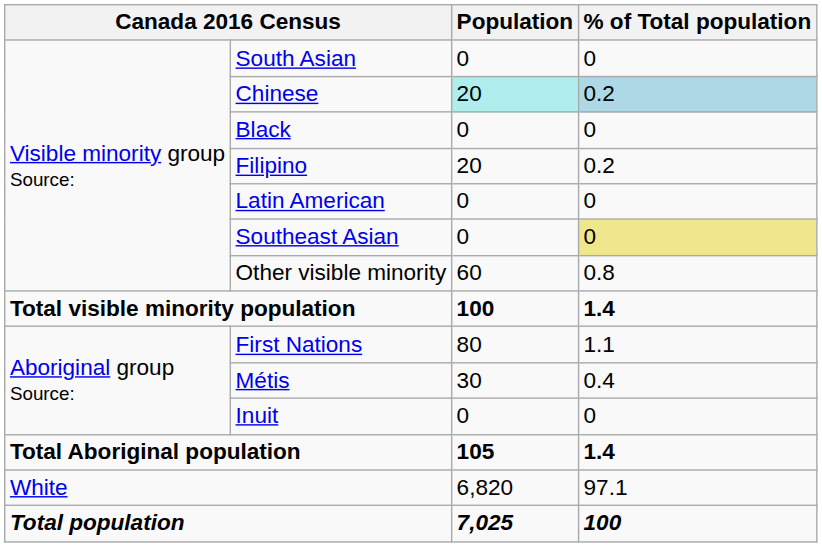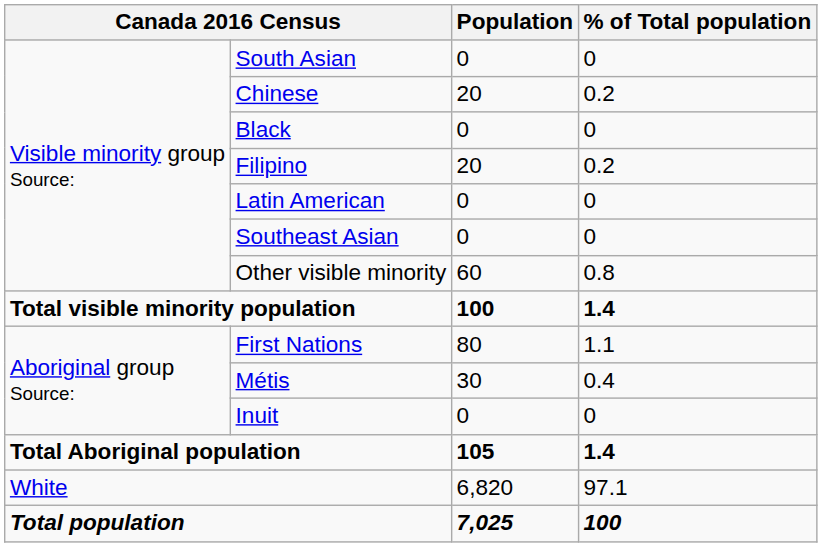(469, 93) paleturquoise background -> (469, 93) no background
(599, 93) lightblue background -> (599, 93) no background
(590, 237) khaki background -> (590, 237) no background
